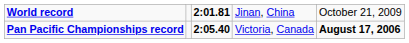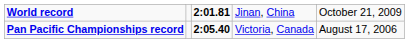(360, 30) bold -> (358, 30) normal
